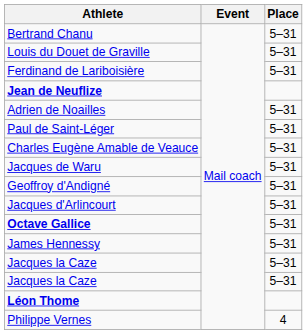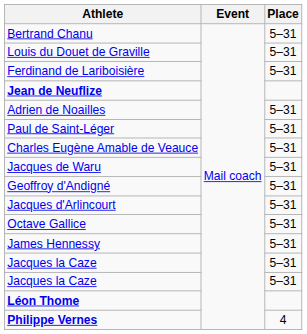(49, 225) bold -> (47, 225) normal
(49, 320) normal -> (52, 320) bold
